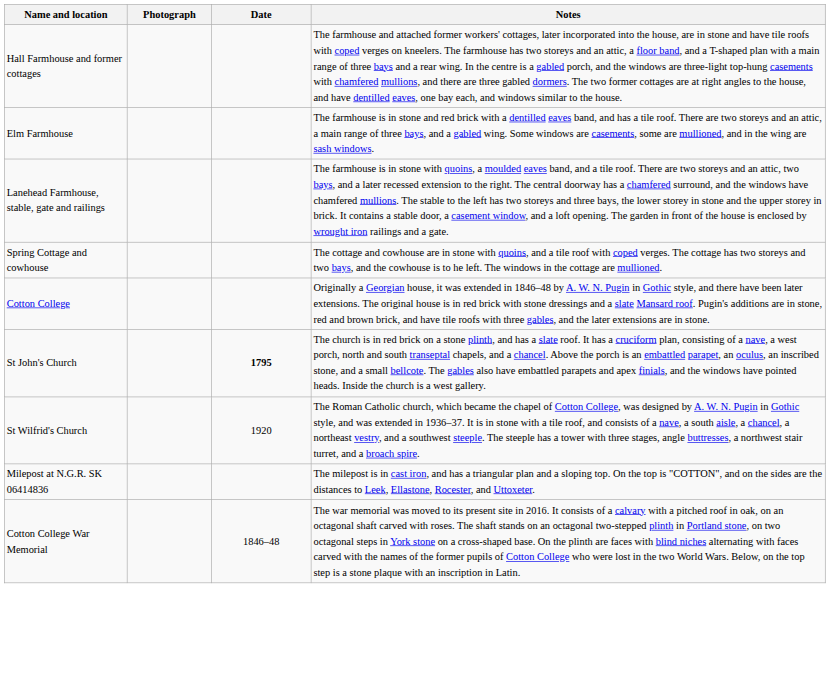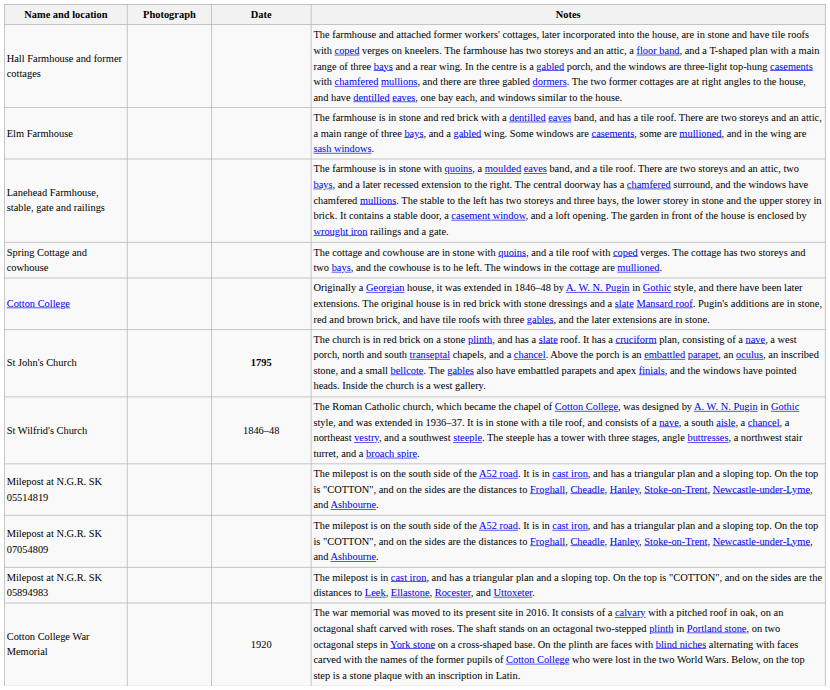(261, 430) 1920 -> (261, 430) 1846–48
+ row: (54, 489)
+ row: (54, 541)
+ row: (54, 585)
- row: (54, 482)
(261, 541) 1846–48 -> (261, 644) 1920
